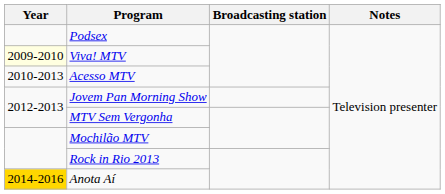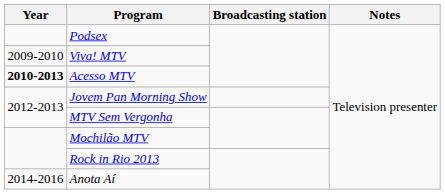(35, 55) lightyellow background -> (35, 55) no background
(35, 76) normal -> (35, 76) bold
(35, 179) gold background -> (35, 179) no background
